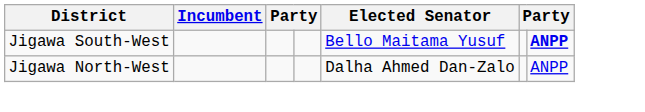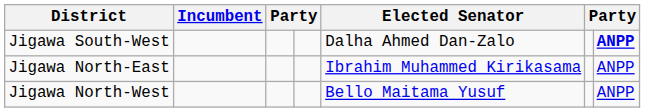(415, 43) Bello Maitama Yusuf -> (420, 43) Dalha Ahmed Dan-Zalo
+ row: (89, 69)
(420, 69) Dalha Ahmed Dan-Zalo -> (415, 94) Bello Maitama Yusuf
